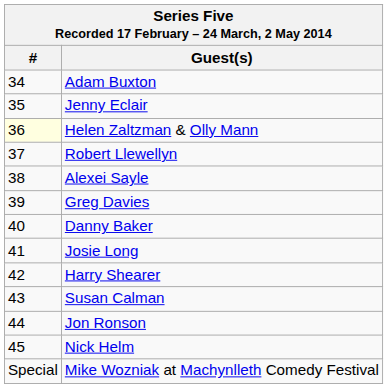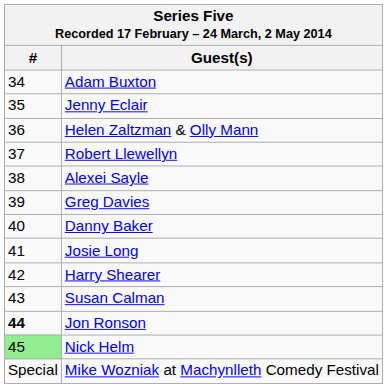(16, 130) lightyellow background -> (16, 130) no background
(16, 322) normal -> (16, 322) bold
(16, 347) no background -> (16, 347) lightgreen background
